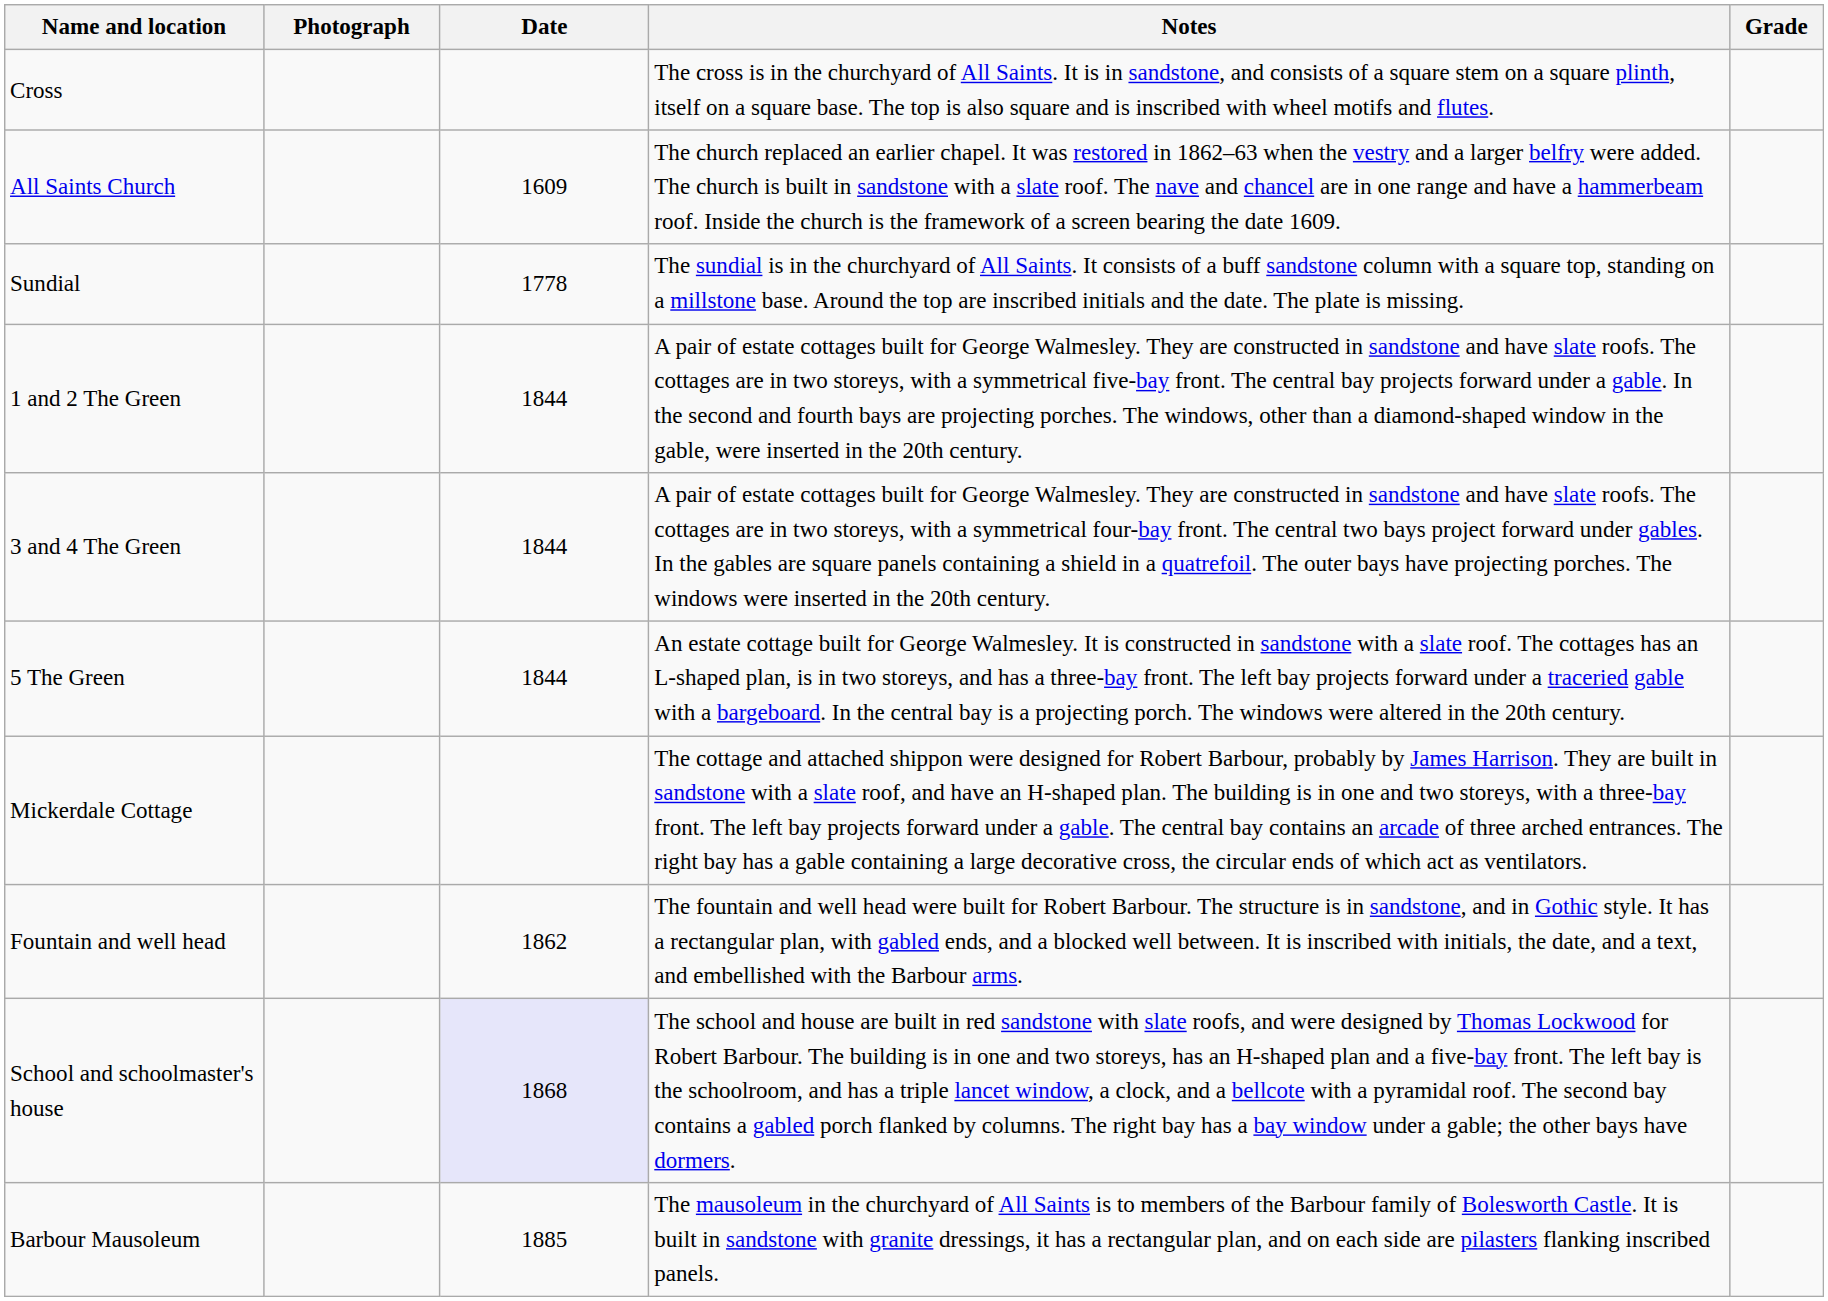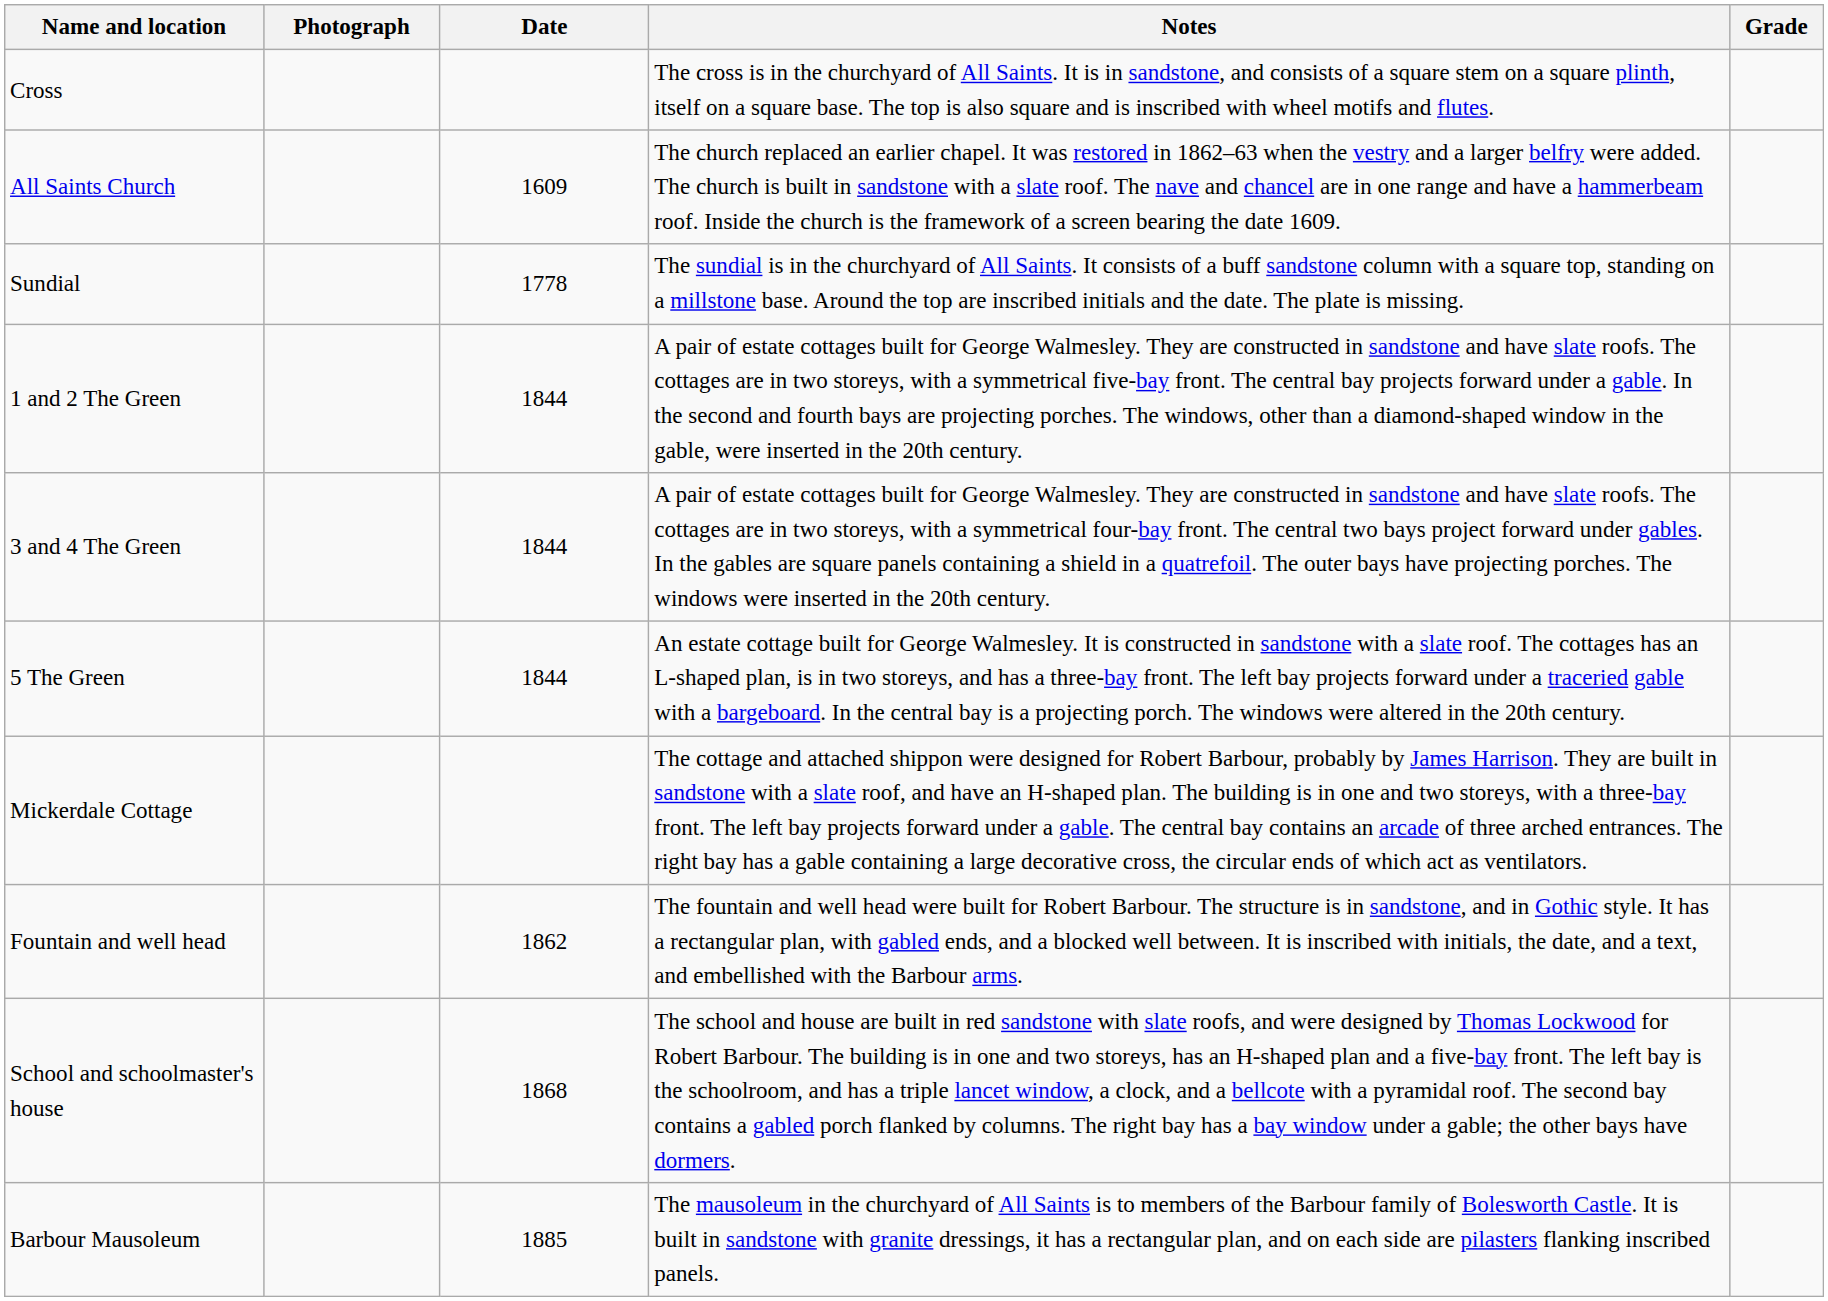(544, 1090) lavender background -> (544, 1090) no background
